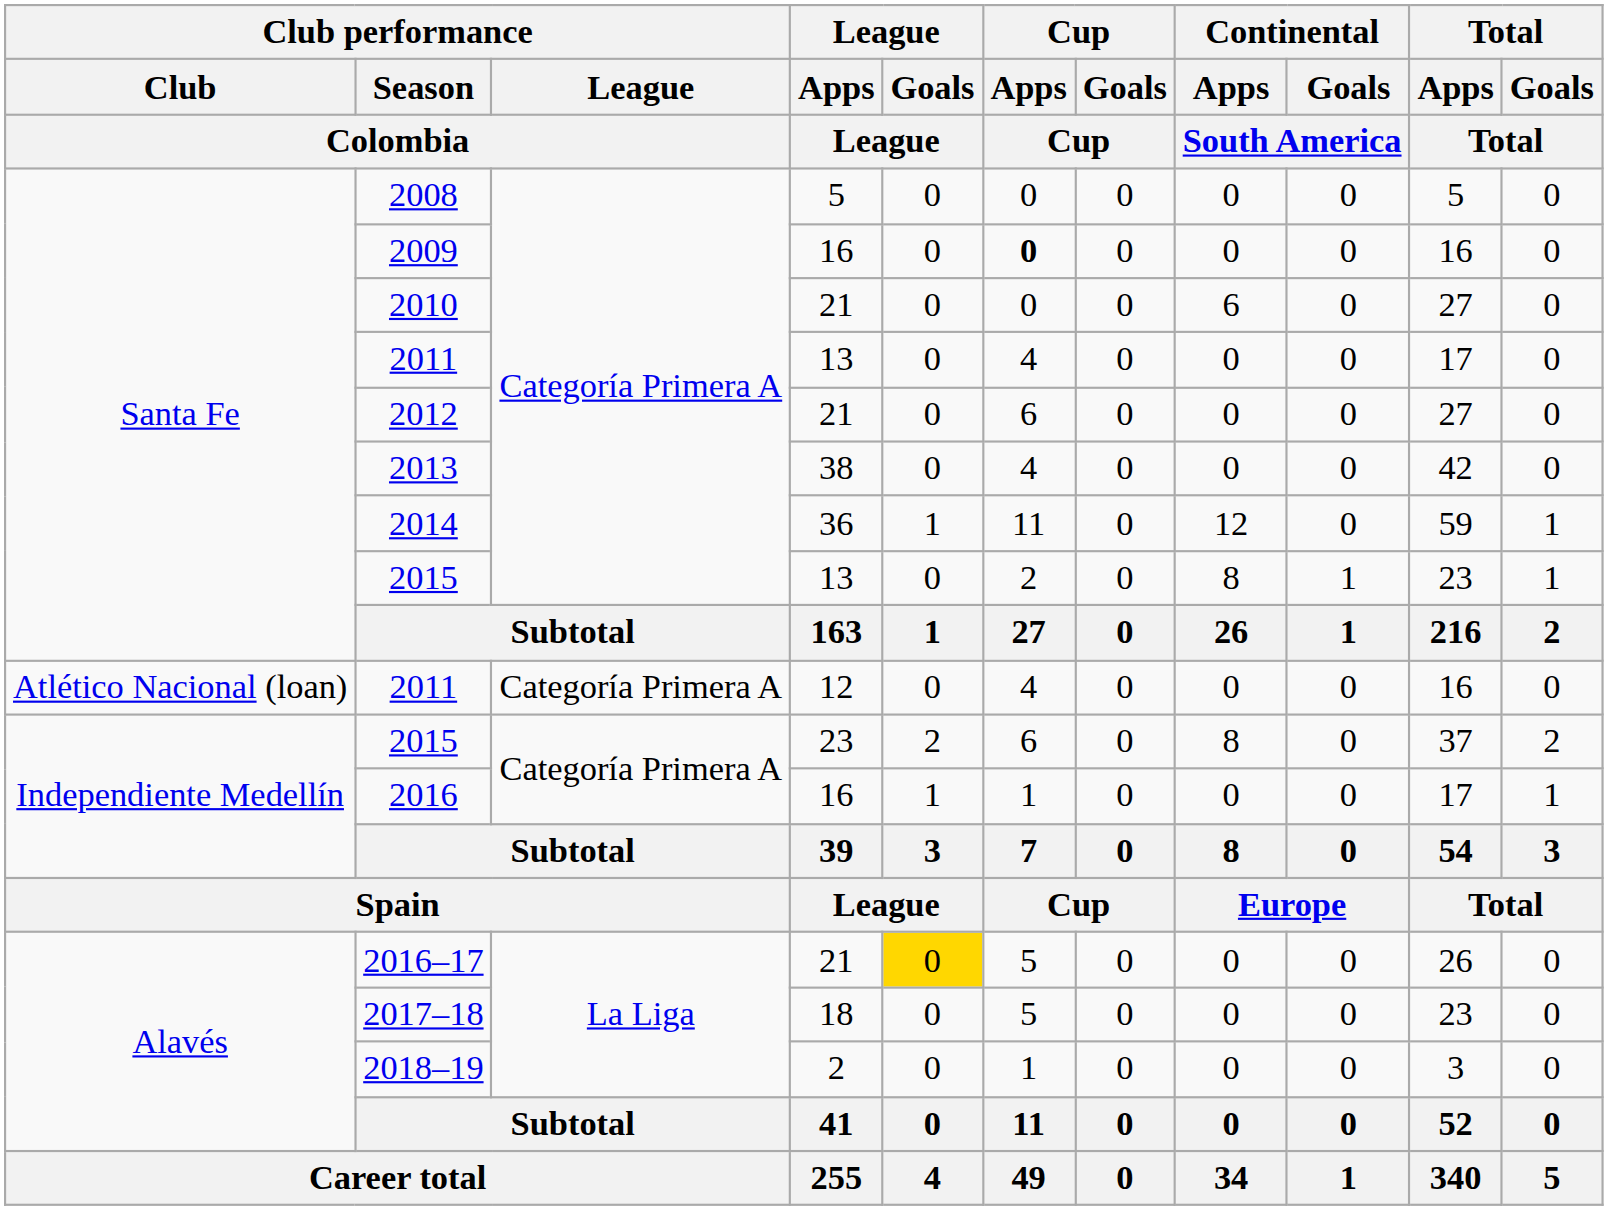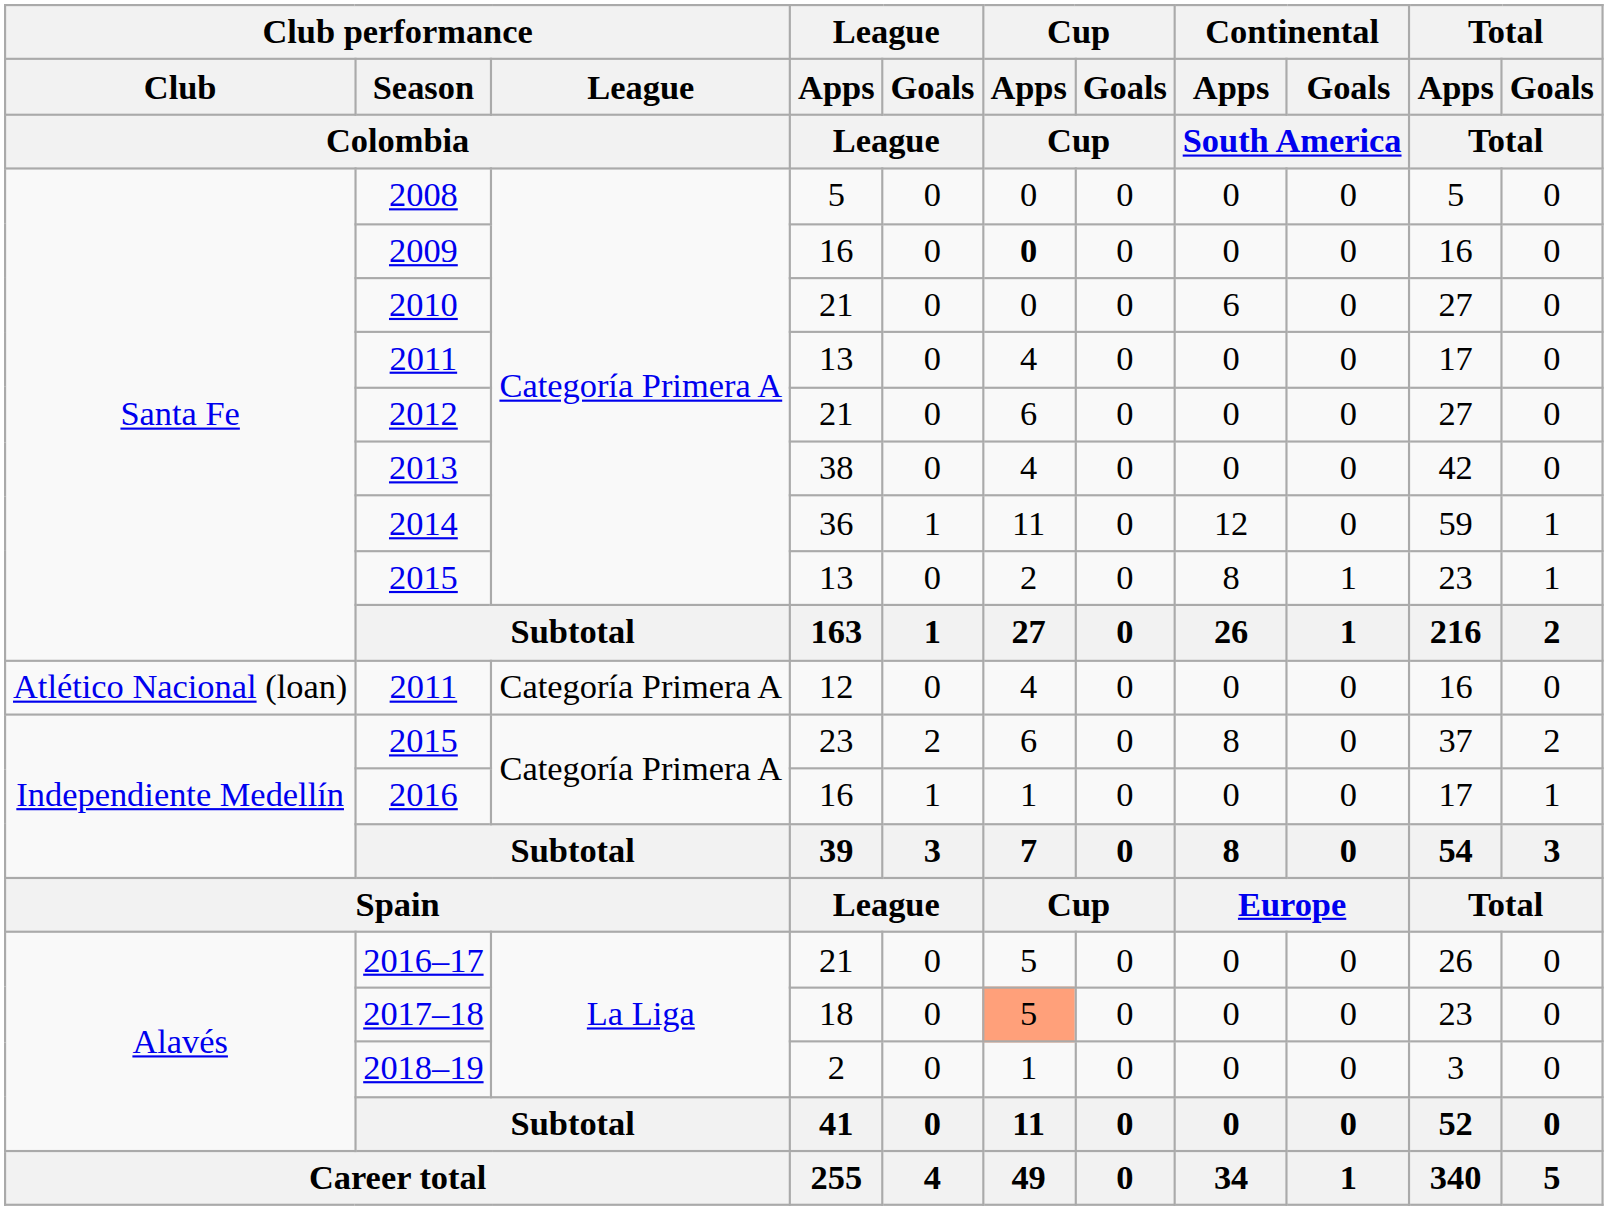(932, 959) gold background -> (932, 959) no background
(1029, 1013) no background -> (1029, 1013) lightsalmon background
